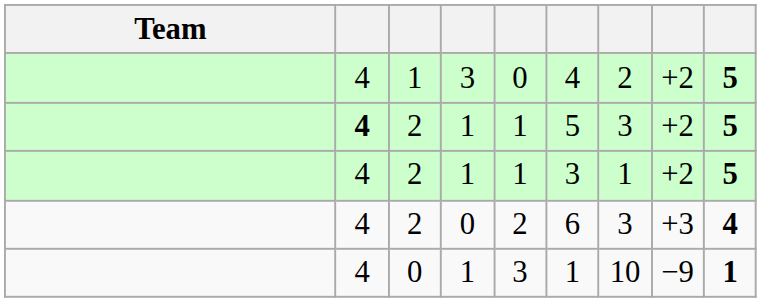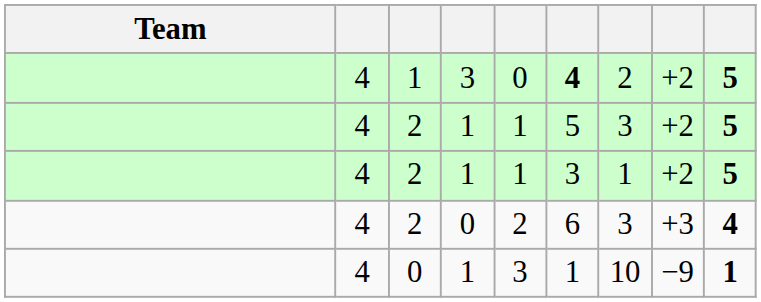(572, 77) normal -> (572, 77) bold
(362, 126) bold -> (362, 126) normal
